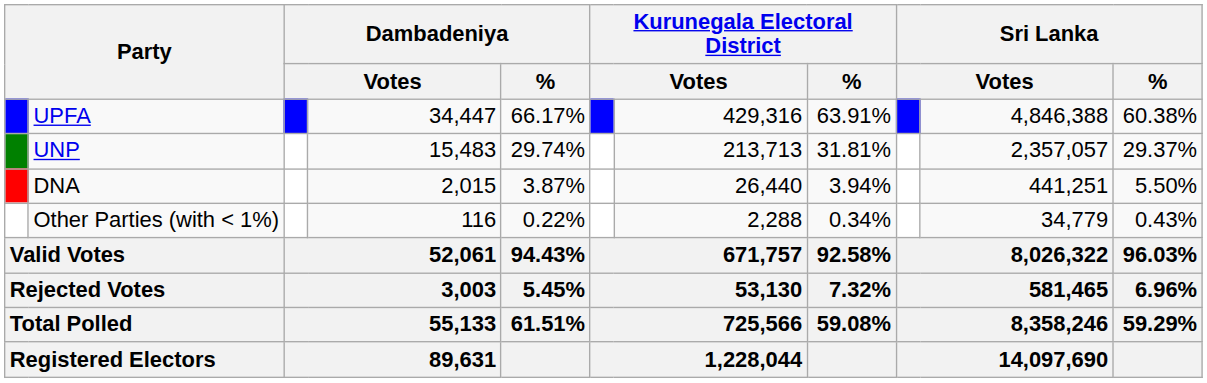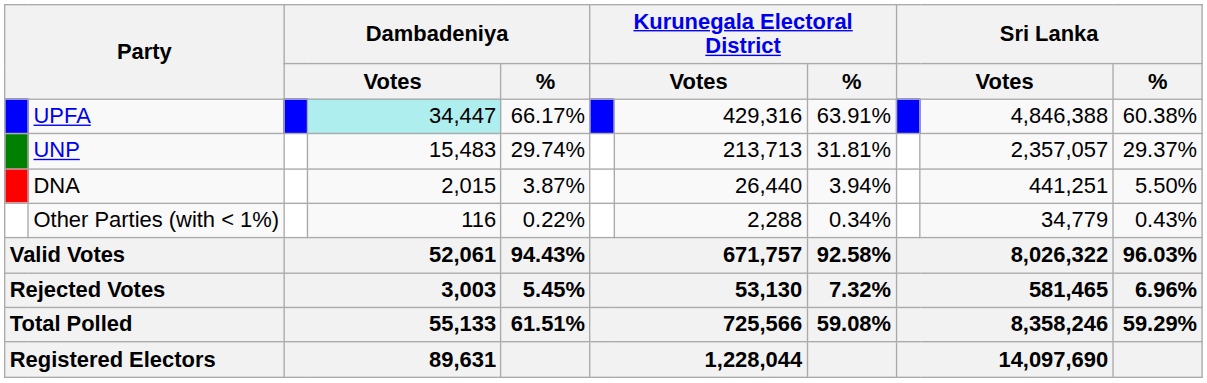(463, 116) no background -> (463, 116) paleturquoise background
